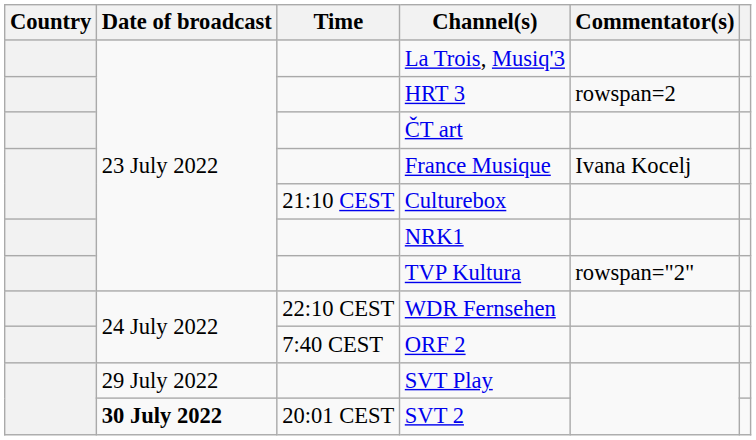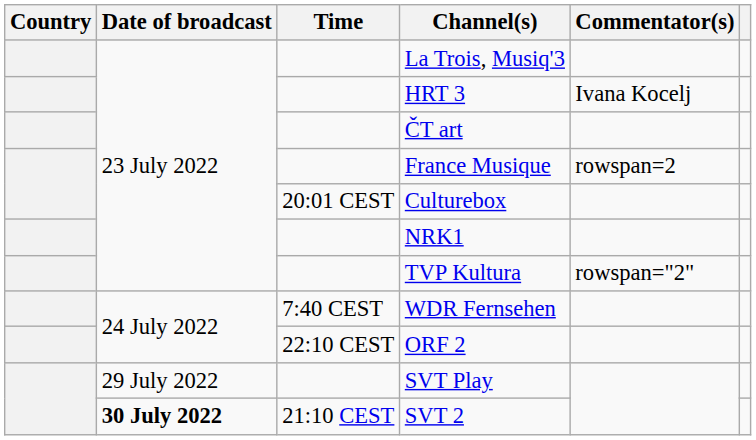(626, 93) rowspan=2 -> (633, 93) Ivana Kocelj
(633, 165) Ivana Kocelj -> (626, 165) rowspan=2
(338, 201) 21:10 CEST -> (338, 201) 20:01 CEST
(338, 308) 22:10 CEST -> (333, 308) 7:40 CEST
(333, 344) 7:40 CEST -> (338, 344) 22:10 CEST
(338, 415) 20:01 CEST -> (338, 415) 21:10 CEST
